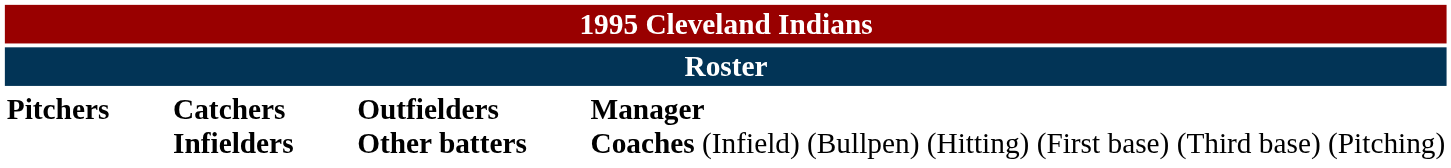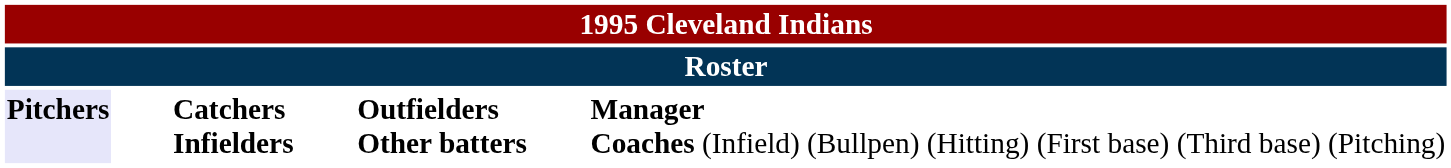(58, 108) no background -> (58, 108) lavender background
